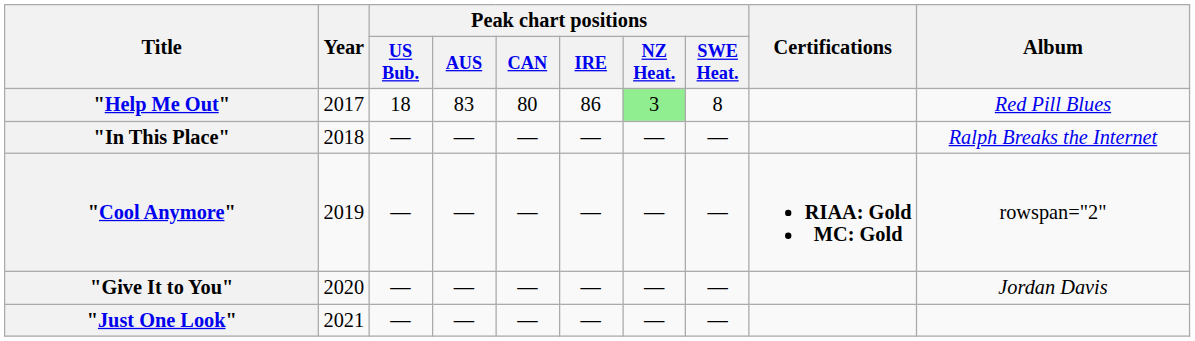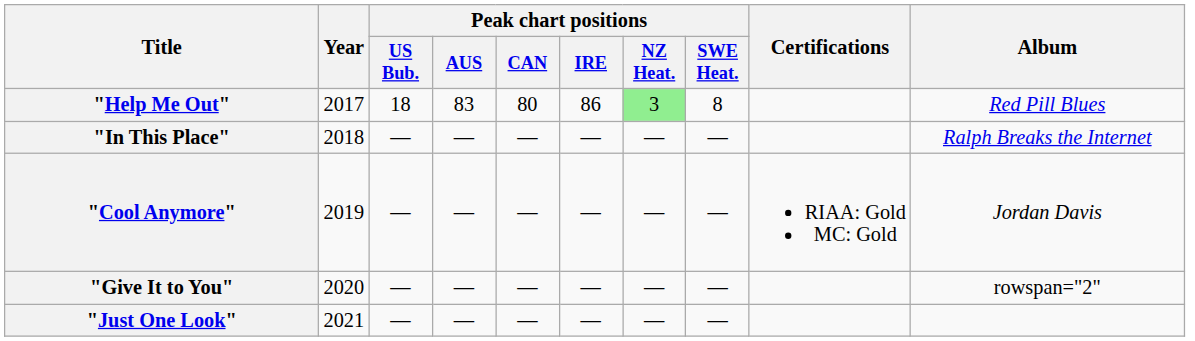(833, 224) bold -> (830, 224) normal
(1053, 212) rowspan="2" -> (1047, 212) Jordan Davis
(1053, 287) Jordan Davis -> (1047, 287) rowspan="2"
